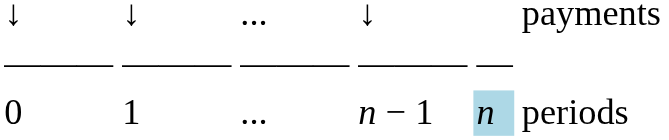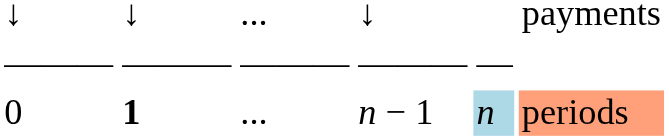(131, 112) normal -> (131, 112) bold
(575, 112) no background -> (575, 112) lightsalmon background
